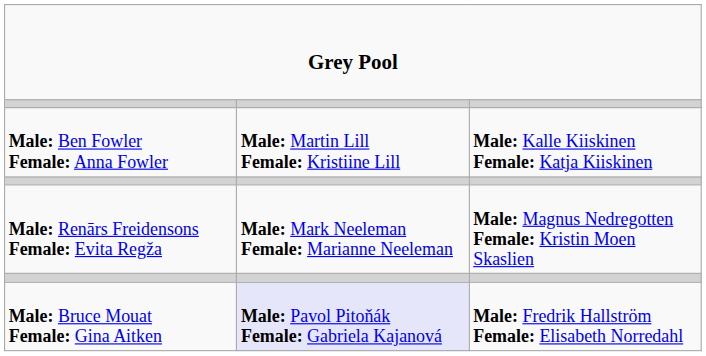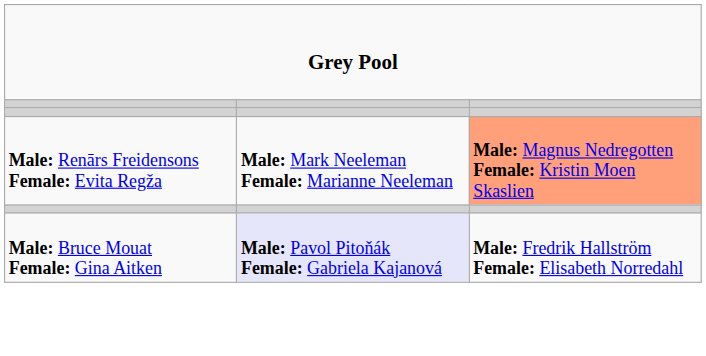- row: (88, 152)
(573, 239) no background -> (573, 170) lightsalmon background
